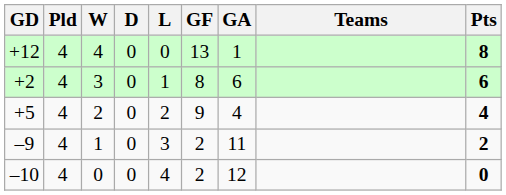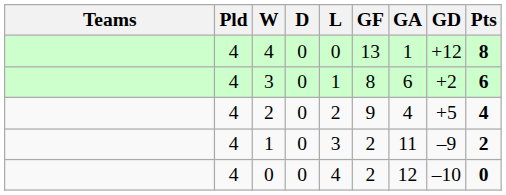columns swapped: (361, 19) <-> (24, 19)
